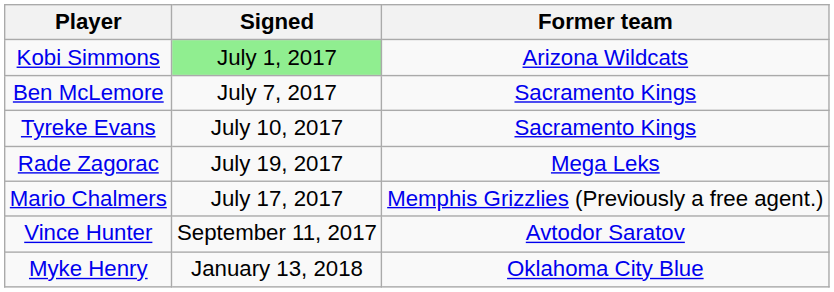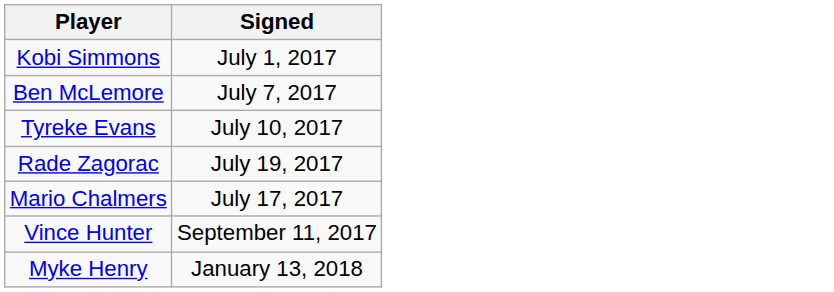- column: (605, 22)
(277, 57) lightgreen background -> (277, 57) no background
